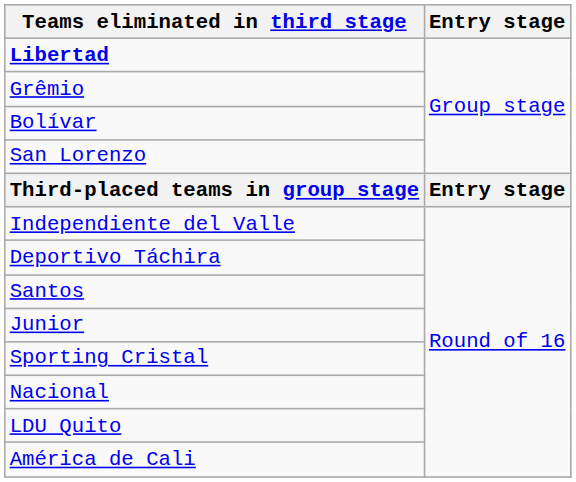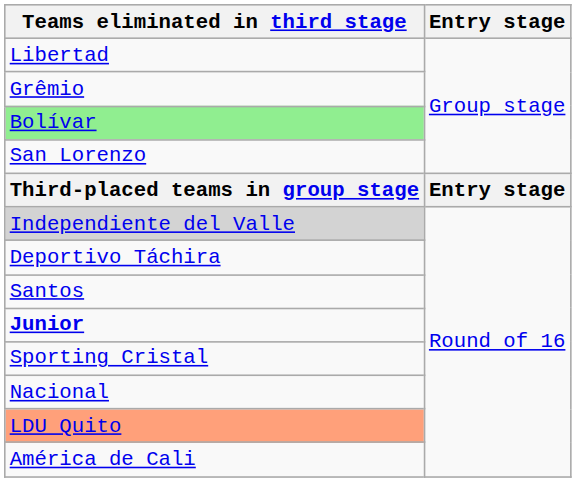(59, 55) bold -> (59, 55) normal
(53, 123) no background -> (53, 123) lightgreen background
(152, 224) no background -> (152, 224) lightgrey background
(47, 325) normal -> (47, 325) bold
(66, 426) no background -> (66, 426) lightsalmon background
